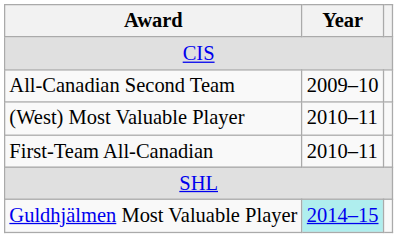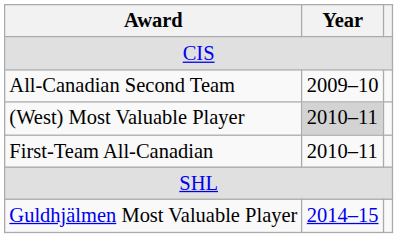(342, 118) no background -> (342, 118) lightgrey background
(343, 215) paleturquoise background -> (343, 215) no background
